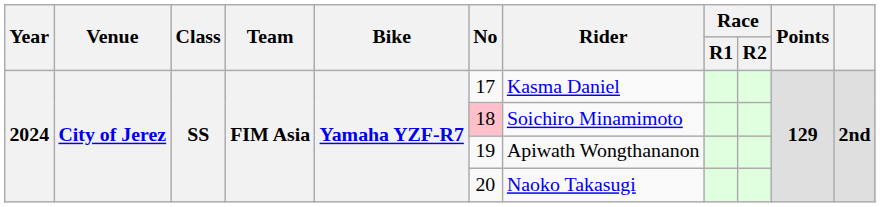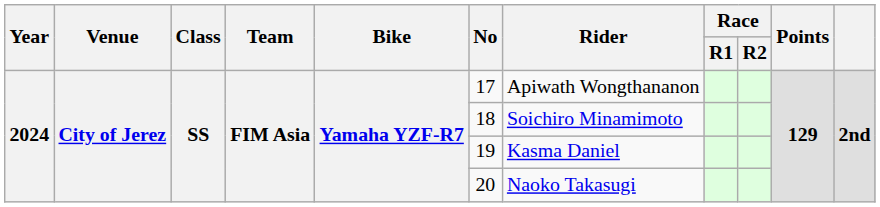(563, 85) Kasma Daniel -> (603, 85) Apiwath Wongthananon
(485, 118) pink background -> (485, 118) no background
(603, 151) Apiwath Wongthananon -> (563, 151) Kasma Daniel
